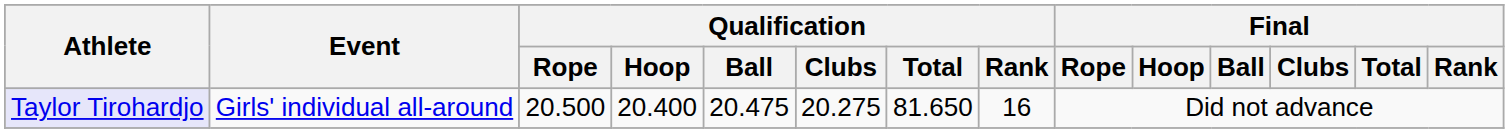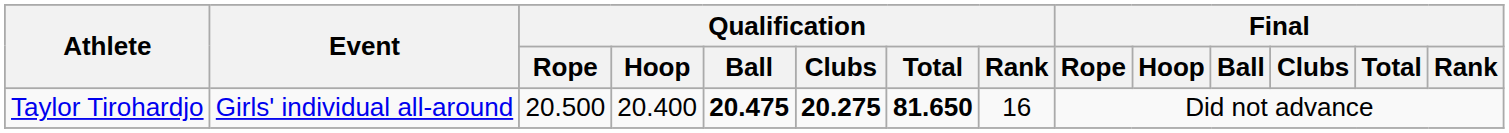(107, 108) lavender background -> (107, 108) no background
(749, 108) normal -> (749, 108) bold
(841, 108) normal -> (841, 108) bold
(933, 108) normal -> (933, 108) bold
